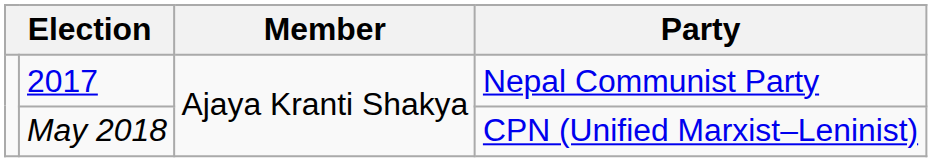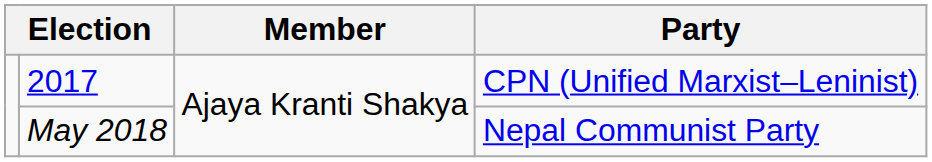(651, 80) Nepal Communist Party -> (701, 80) CPN (Unified Marxist–Leninist)
(701, 130) CPN (Unified Marxist–Leninist) -> (651, 130) Nepal Communist Party
